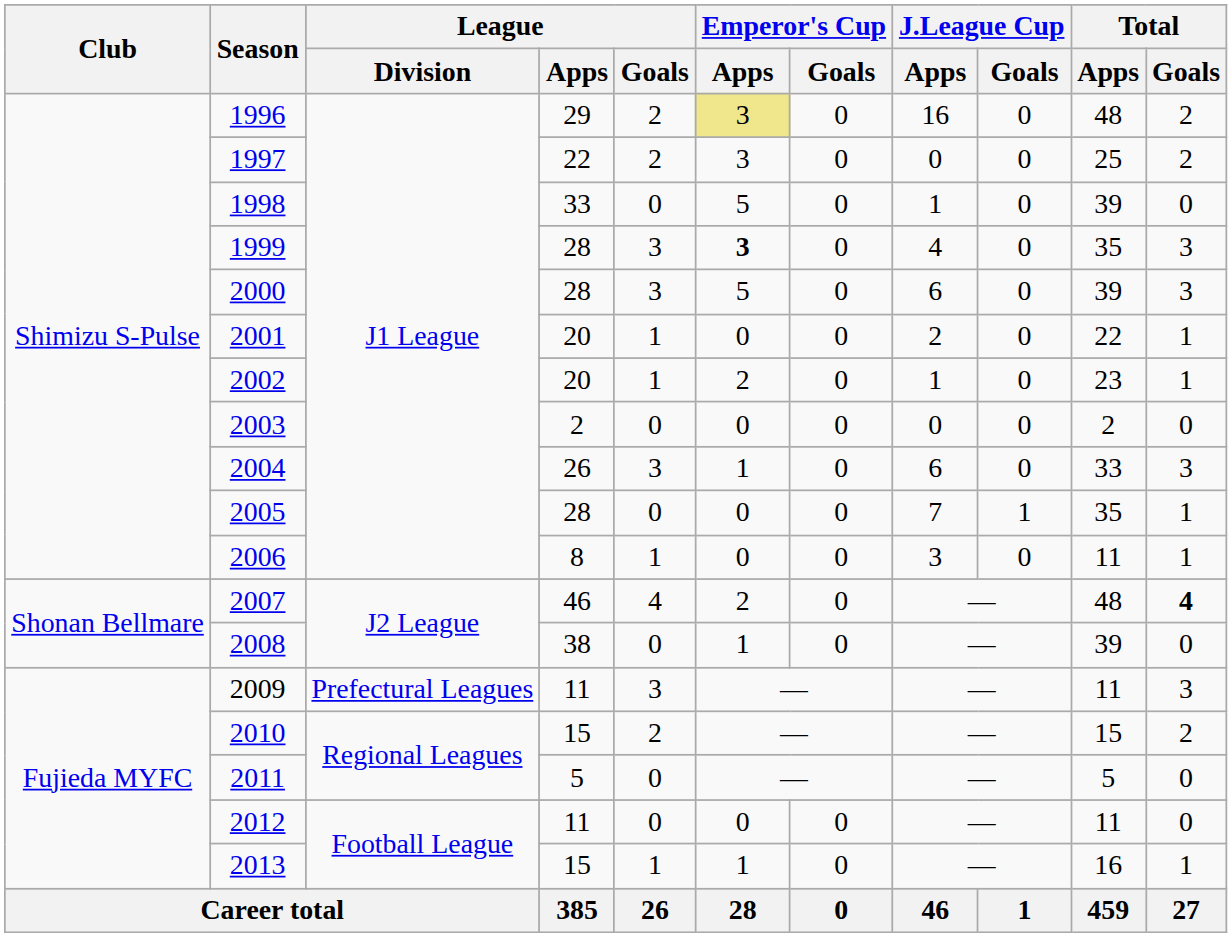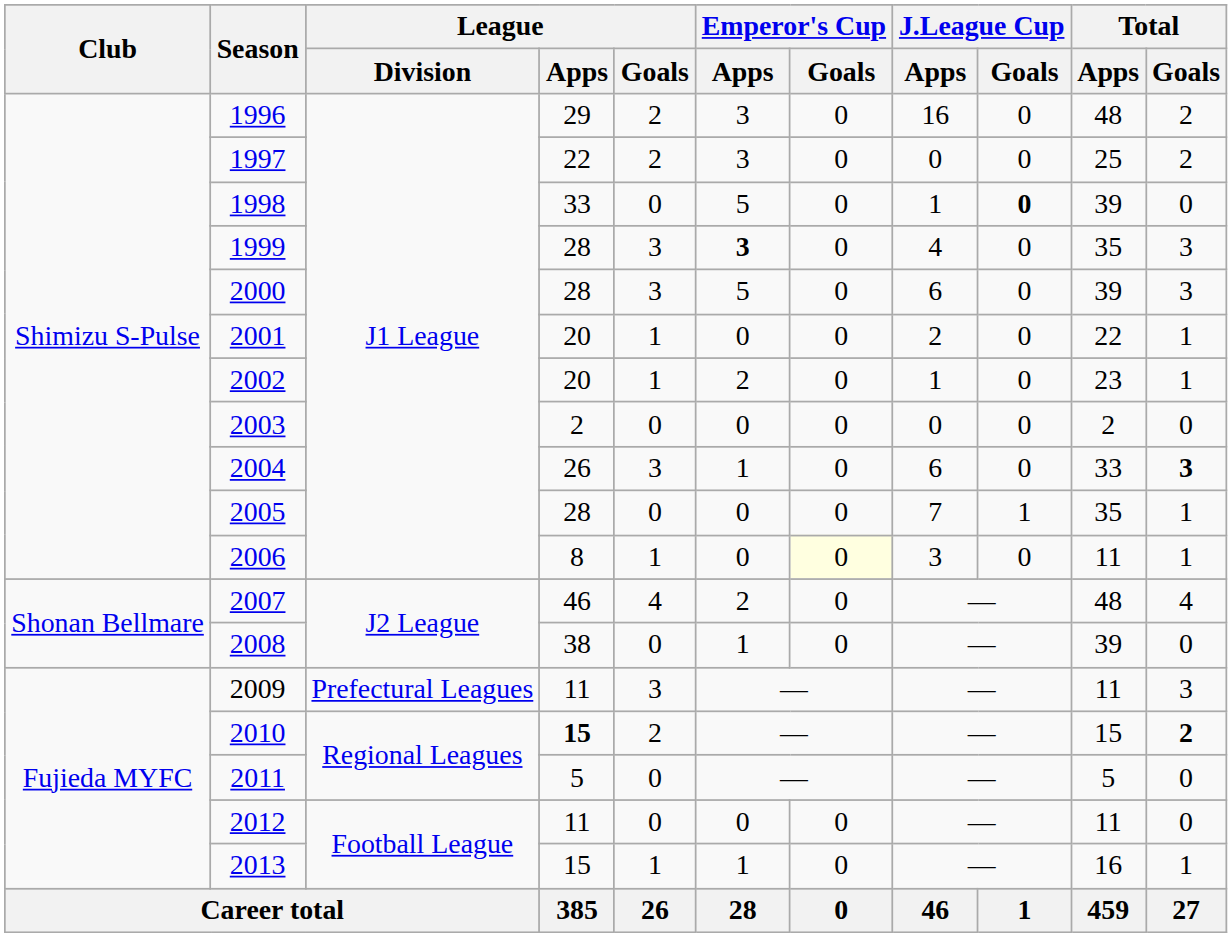(743, 114) khaki background -> (743, 114) no background
(1024, 203) normal -> (1024, 203) bold
(1186, 468) normal -> (1186, 468) bold
(841, 556) no background -> (841, 556) lightyellow background
(1186, 600) bold -> (1186, 600) normal
(577, 733) normal -> (577, 733) bold
(1186, 733) normal -> (1186, 733) bold
